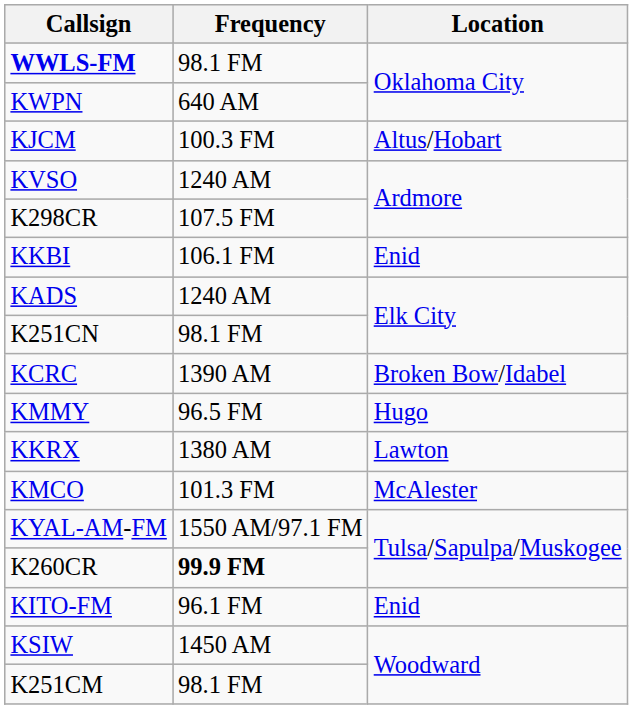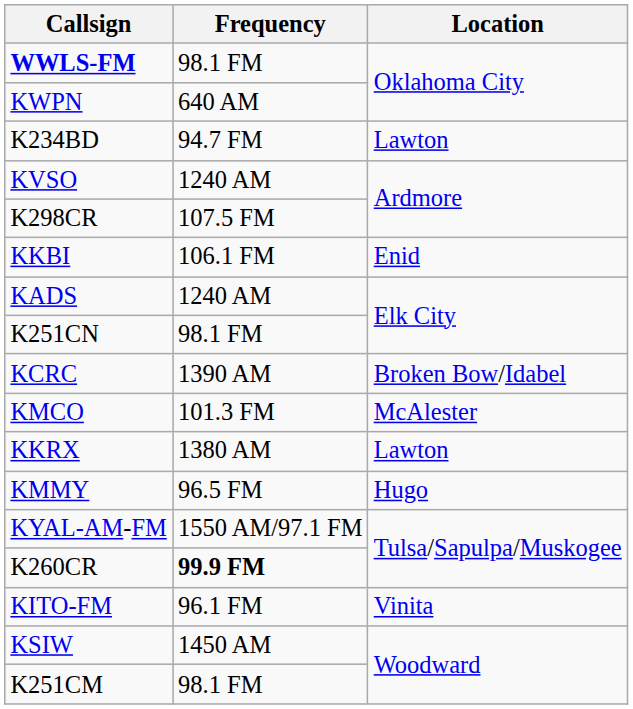- row: (43, 140)
+ row: (55, 140)
rows swapped: (50, 412) <-> (47, 489)
(397, 606) Enid -> (404, 606) Vinita
